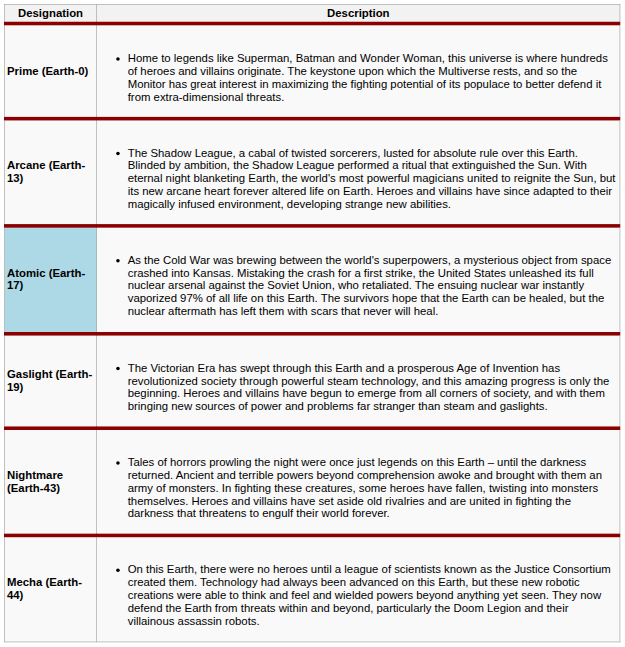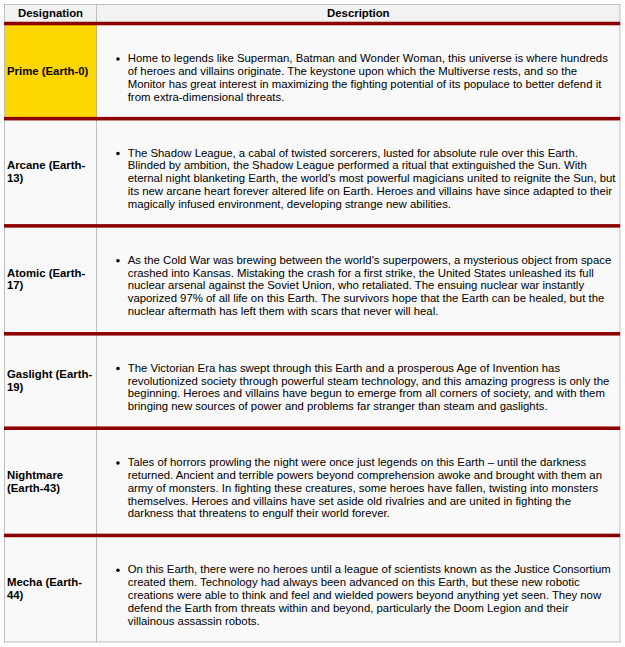(48, 71) no background -> (48, 71) gold background
(46, 279) lightblue background -> (46, 279) no background
